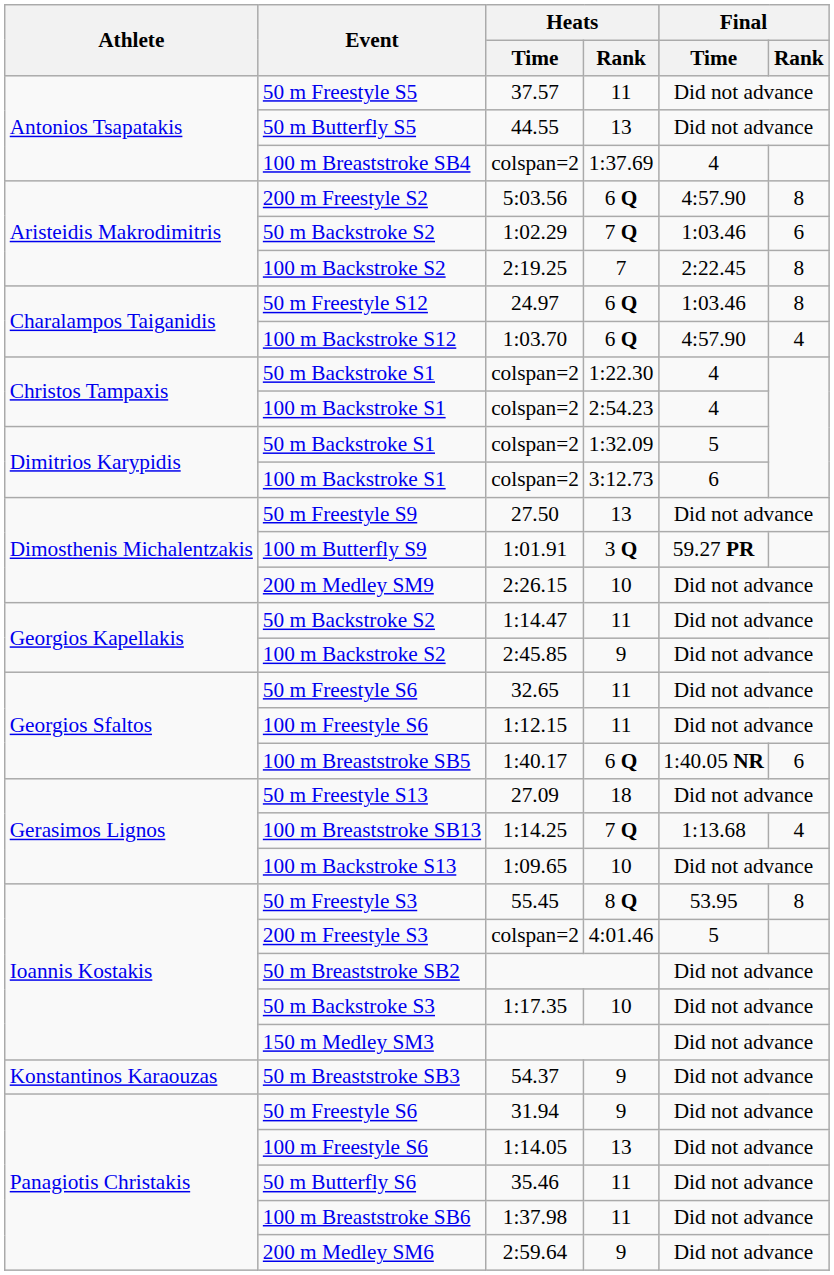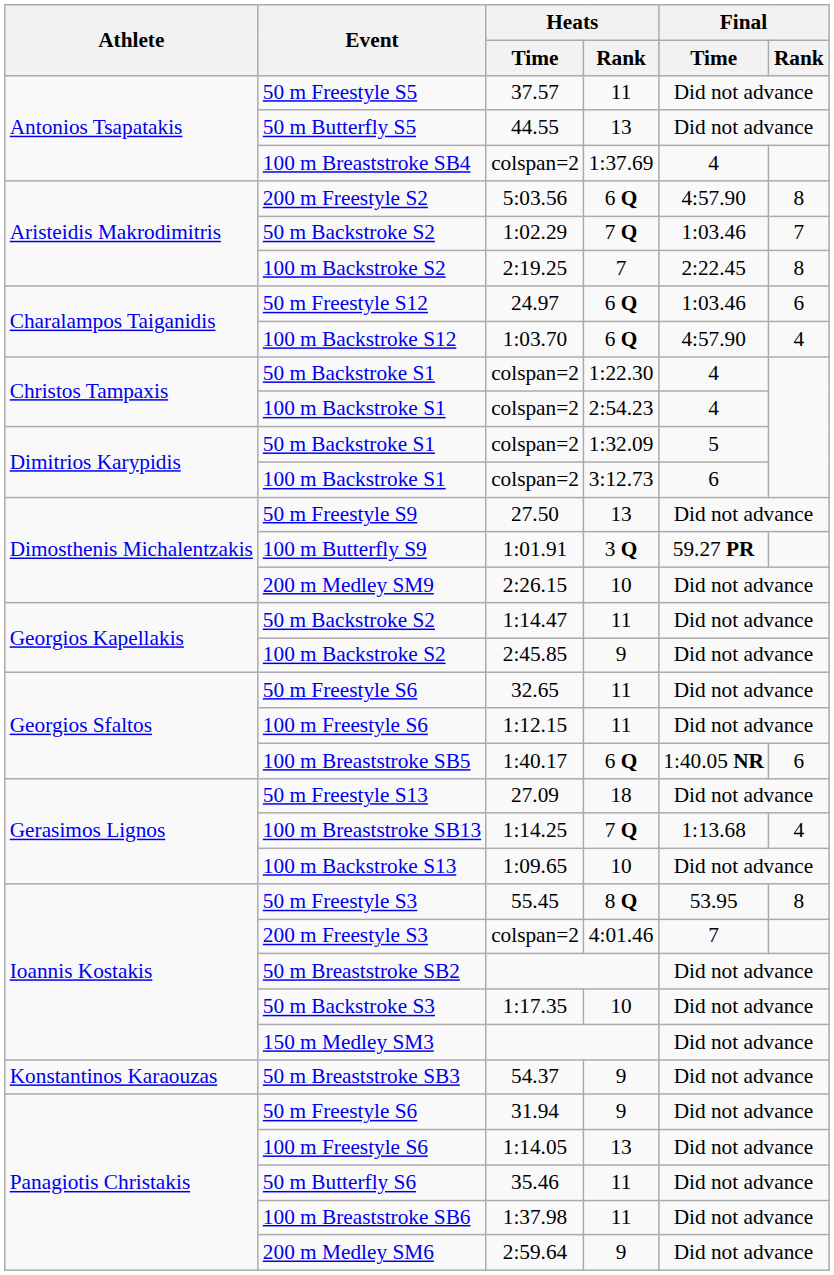(799, 233) 6 -> (799, 233) 7
(799, 303) 8 -> (799, 303) 6
(714, 936) 5 -> (714, 936) 7
